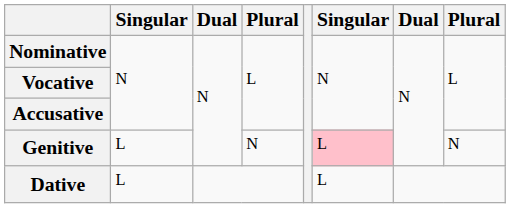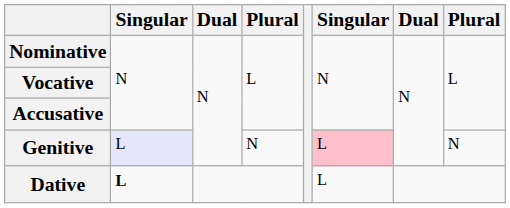(121, 143) no background -> (121, 143) lavender background
(121, 180) normal -> (121, 184) bold
